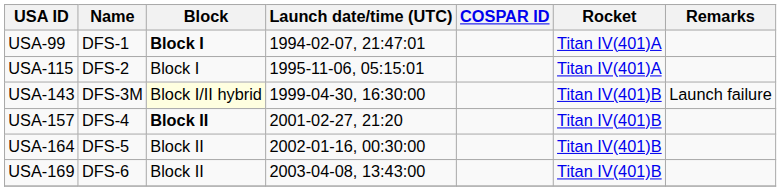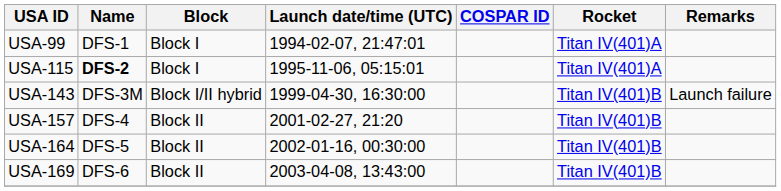(177, 43) bold -> (175, 43) normal
(106, 69) normal -> (106, 69) bold
(206, 95) lightyellow background -> (206, 95) no background
(179, 120) bold -> (177, 120) normal
